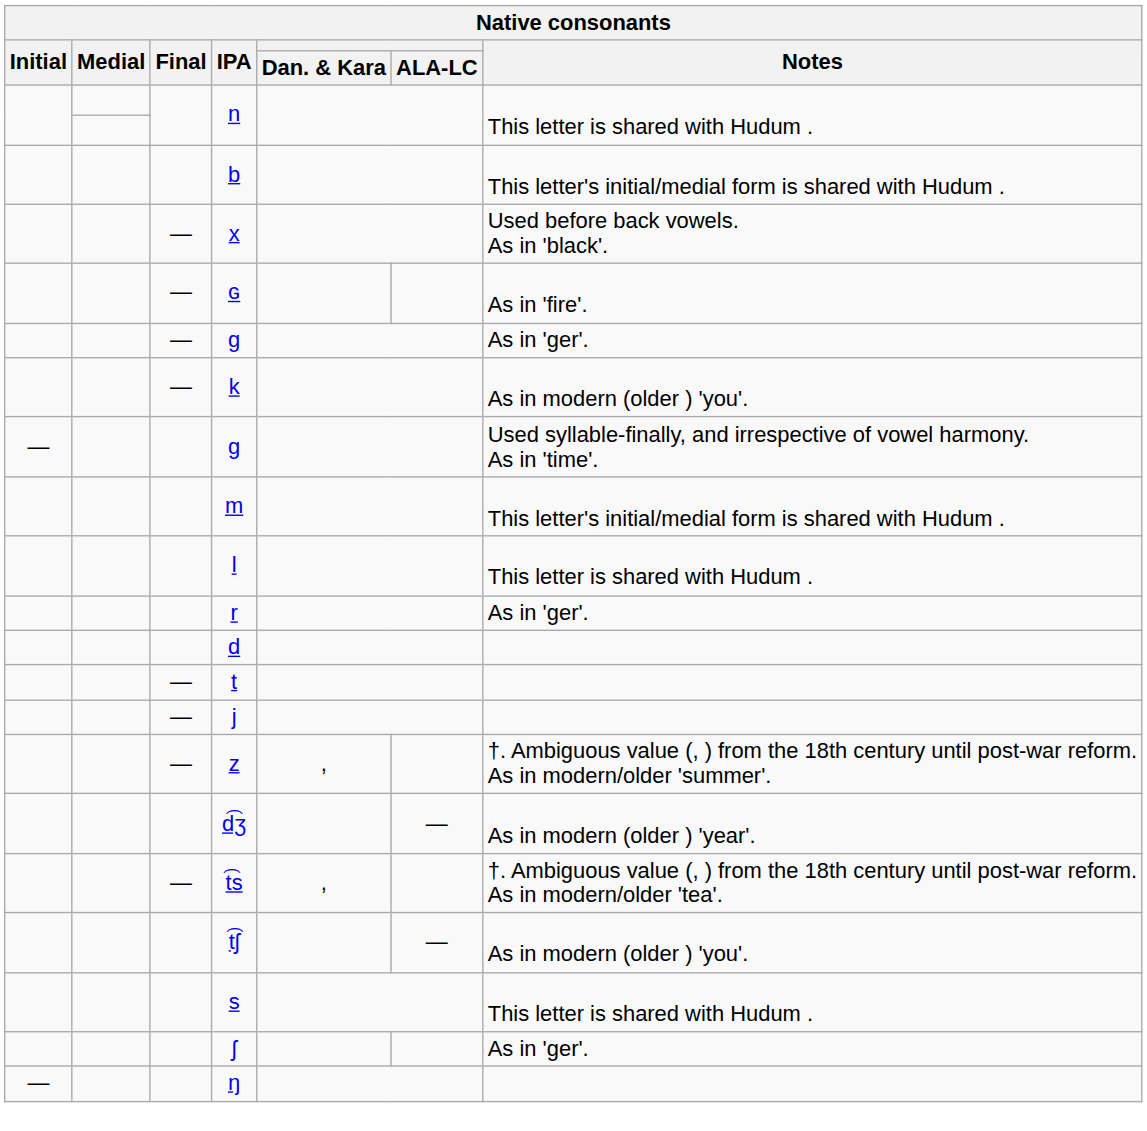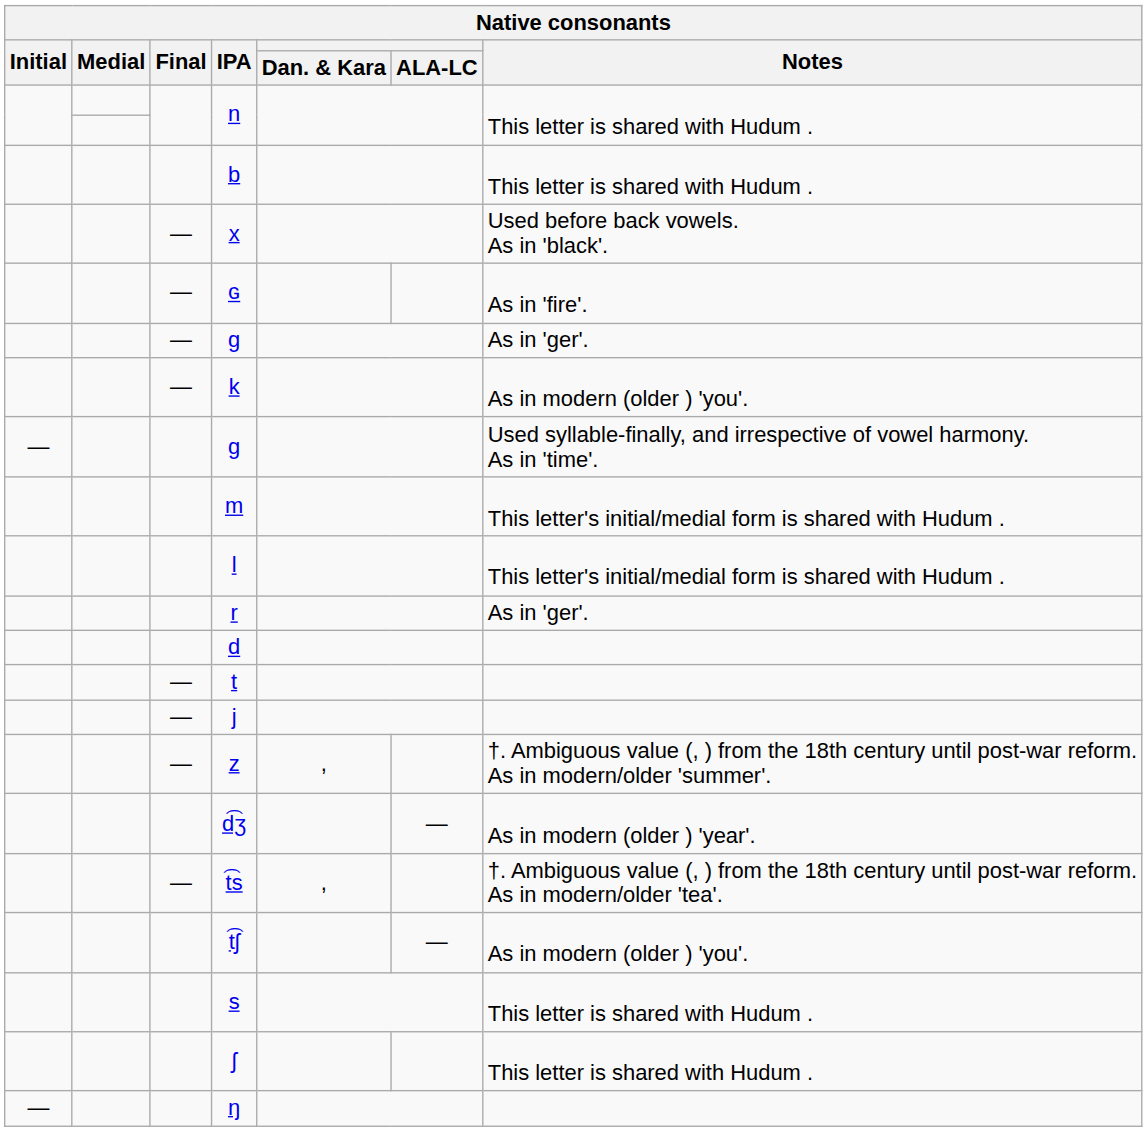(746, 186) This letter's initial/medial form is shared with Hudum . -> (650, 186) This letter is shared with Hudum .
(650, 577) This letter is shared with Hudum . -> (746, 577) This letter's initial/medial form is shared with Hudum .
(538, 1048) As in 'ger'. -> (650, 1073) This letter is shared with Hudum .
